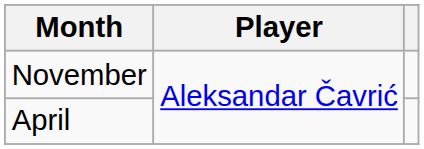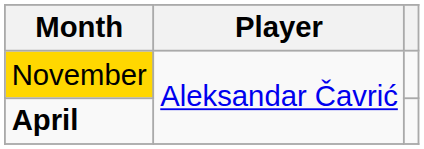(79, 74) no background -> (79, 74) gold background
(41, 120) normal -> (45, 120) bold
